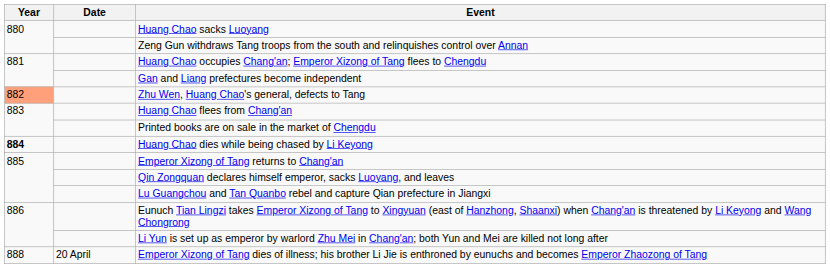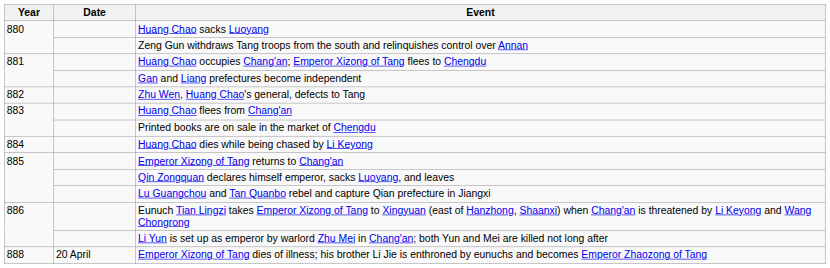(15, 95) lightsalmon background -> (15, 95) no background
(15, 144) bold -> (15, 144) normal
